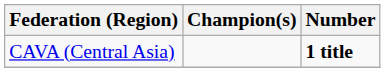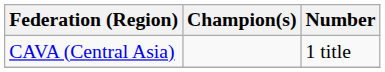(329, 51) bold -> (328, 51) normal
